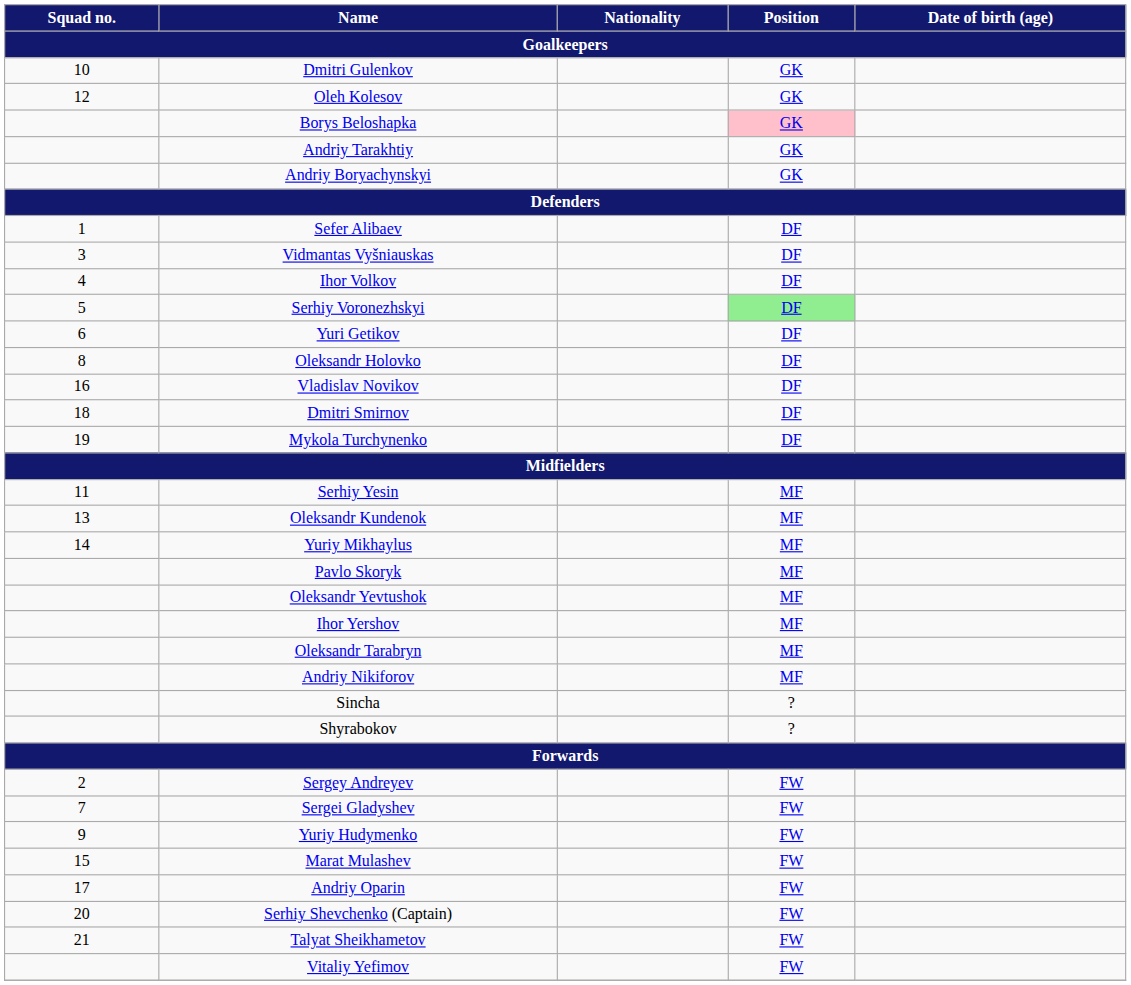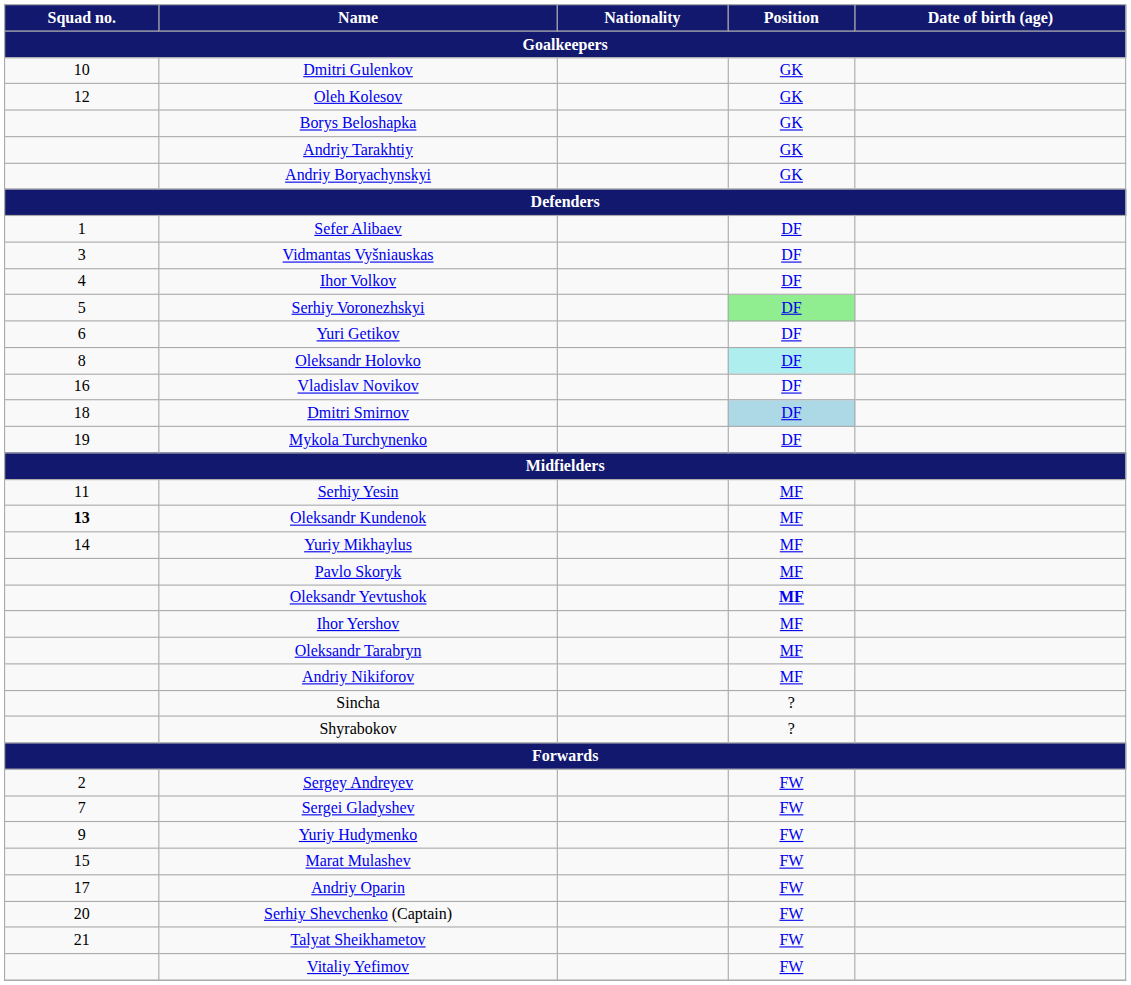(791, 123) pink background -> (791, 123) no background
(791, 360) no background -> (791, 360) paleturquoise background
(791, 413) no background -> (791, 413) lightblue background
(82, 518) normal -> (82, 518) bold
(791, 598) normal -> (791, 598) bold
